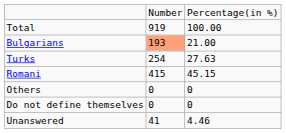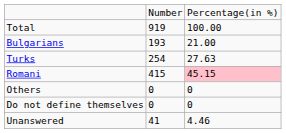(157, 43) lightsalmon background -> (157, 43) no background
(201, 74) no background -> (201, 74) pink background
